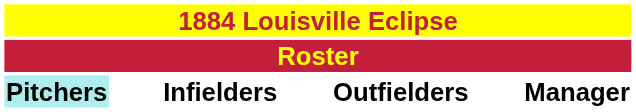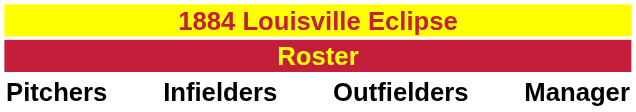(57, 91) paleturquoise background -> (57, 91) no background
